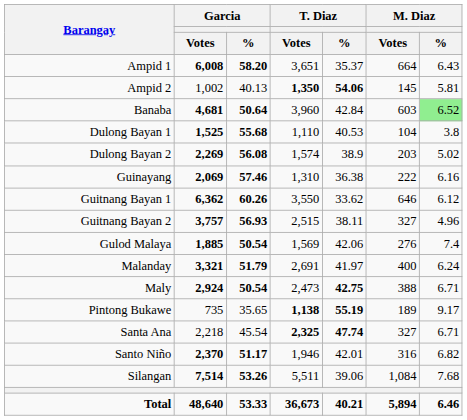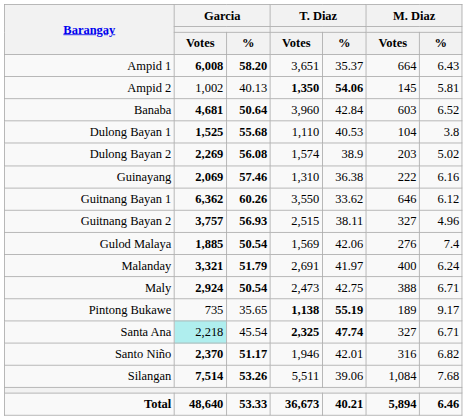(448, 110) lightgreen background -> (448, 110) no background
(349, 287) bold -> (349, 287) normal
(209, 332) no background -> (209, 332) paleturquoise background
